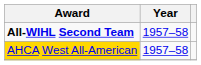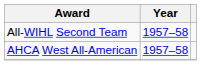(70, 32) bold -> (67, 32) normal
(72, 50) gold background -> (72, 50) no background
